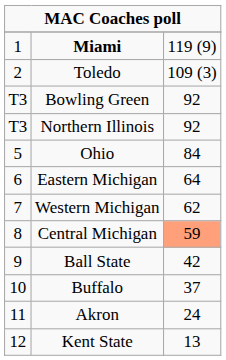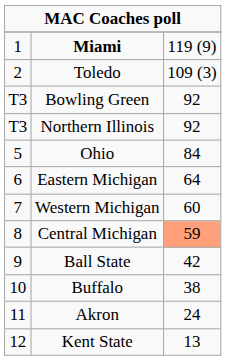(192, 207) 62 -> (192, 207) 60
(192, 287) 37 -> (192, 287) 38
